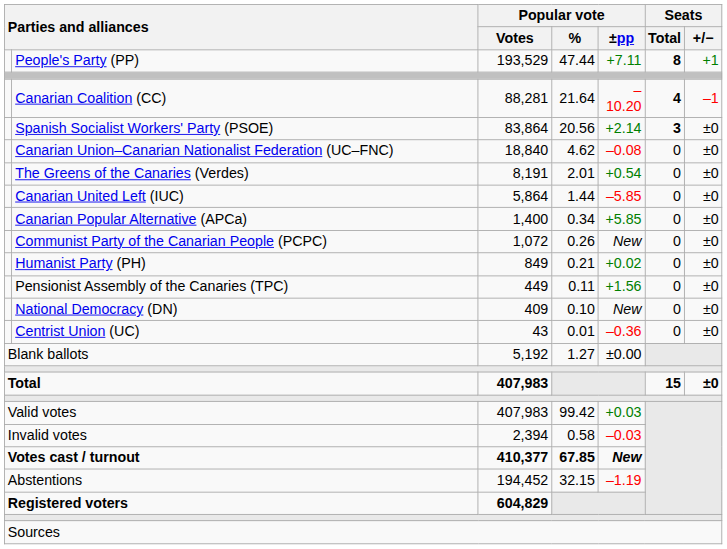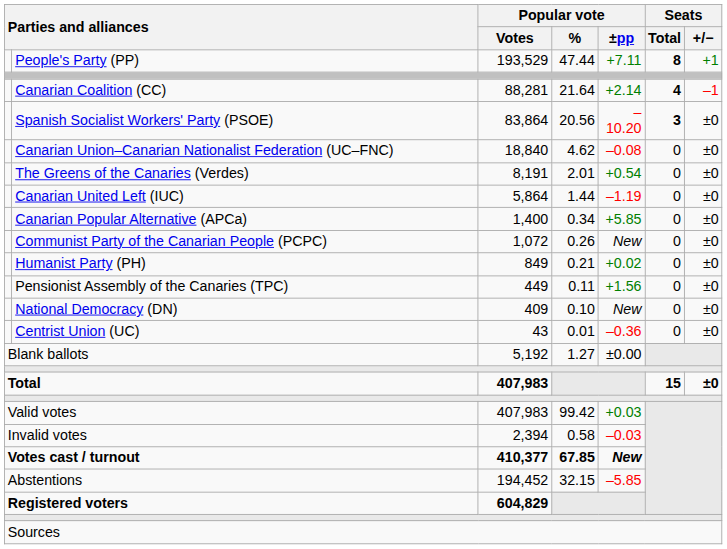(624, 98) –10.20 -> (624, 90) +2.14
(624, 128) +2.14 -> (624, 120) –10.20
(624, 196) –5.85 -> (624, 196) –1.19
(624, 480) –1.19 -> (624, 480) –5.85
